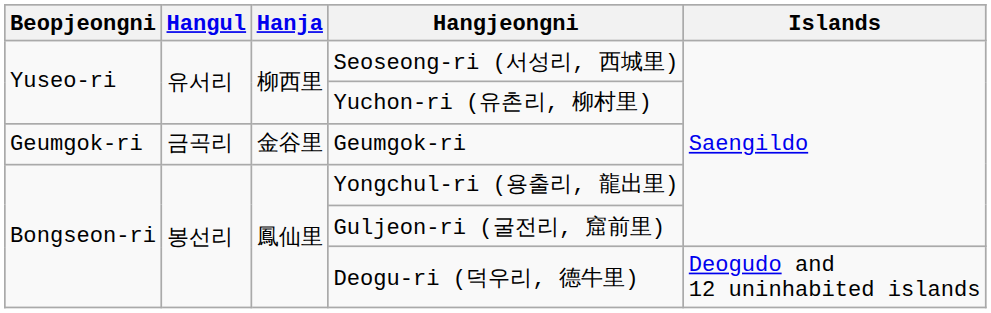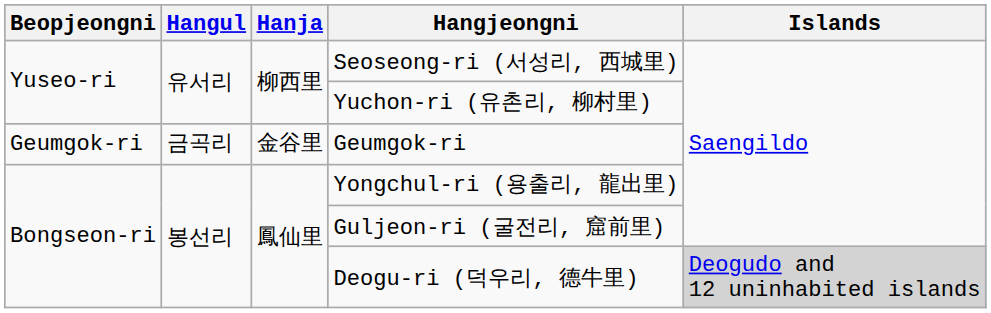(835, 277) no background -> (835, 277) lightgrey background
